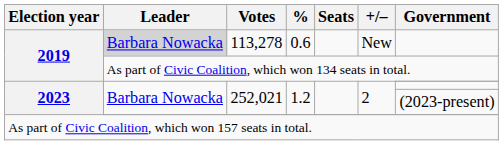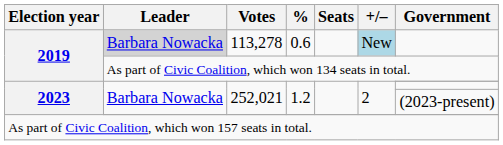(377, 42) no background -> (377, 42) lightblue background
